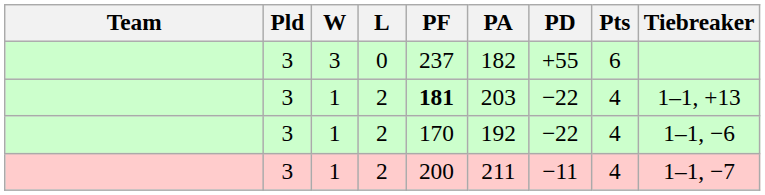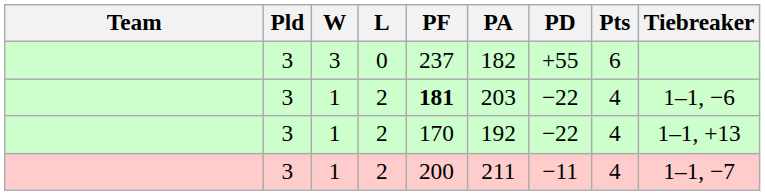(699, 97) 1–1, +13 -> (699, 97) 1–1, −6
(699, 134) 1–1, −6 -> (699, 134) 1–1, +13
